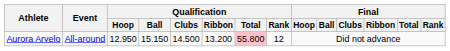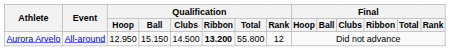(218, 39) normal -> (218, 39) bold
(251, 39) pink background -> (251, 39) no background
